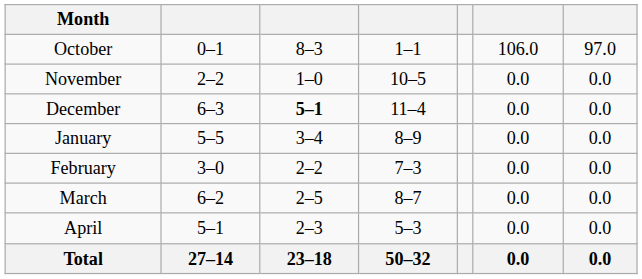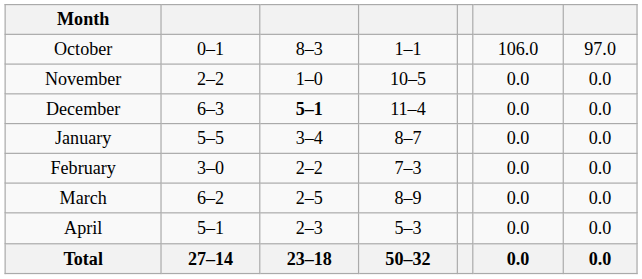(408, 138) 8–9 -> (408, 138) 8–7
(408, 198) 8–7 -> (408, 198) 8–9
